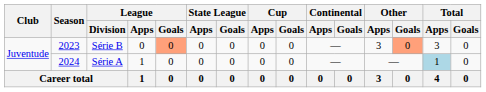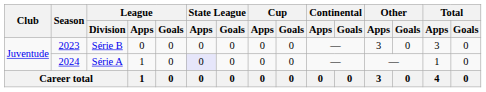(171, 45) lightsalmon background -> (171, 45) no background
(408, 45) lightsalmon background -> (408, 45) no background
(201, 62) no background -> (201, 62) lavender background
(437, 62) lightblue background -> (437, 62) no background
